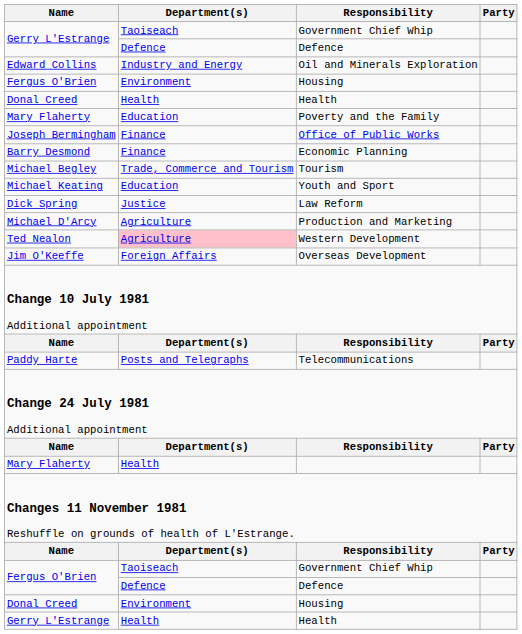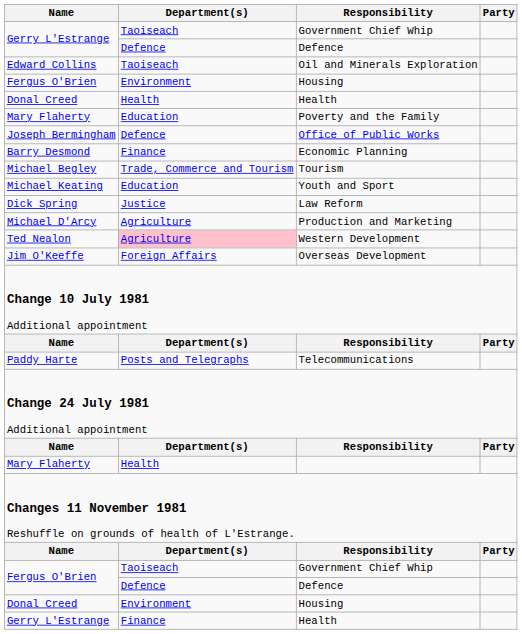(182, 65) Industry and Energy -> (150, 65) Taoiseach
(143, 135) Finance -> (143, 135) Defence
(140, 621) Health -> (143, 621) Finance
